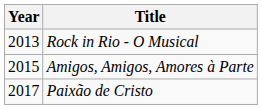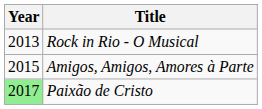(24, 91) no background -> (24, 91) lightgreen background
